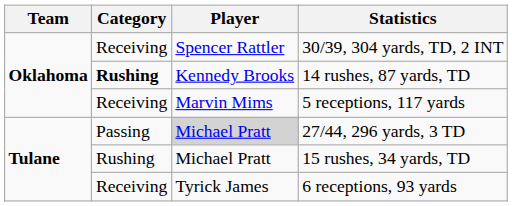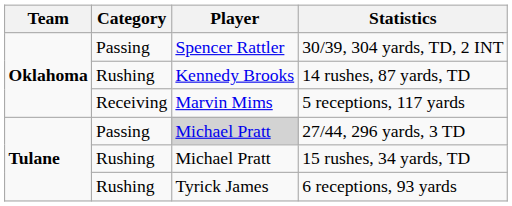(132, 46) Receiving -> (123, 46) Passing
(127, 74) bold -> (125, 74) normal
(132, 186) Receiving -> (125, 186) Rushing
